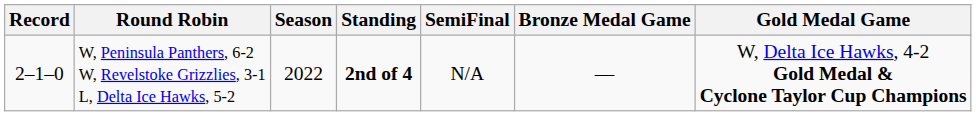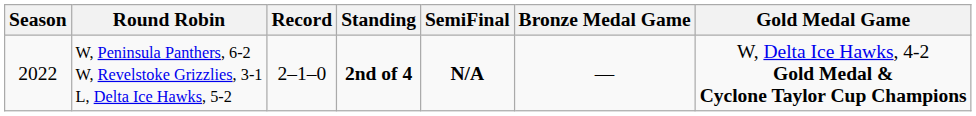columns swapped: (303, 19) <-> (39, 19)
(467, 72) normal -> (467, 72) bold
